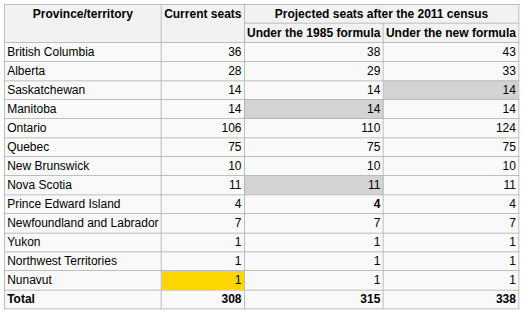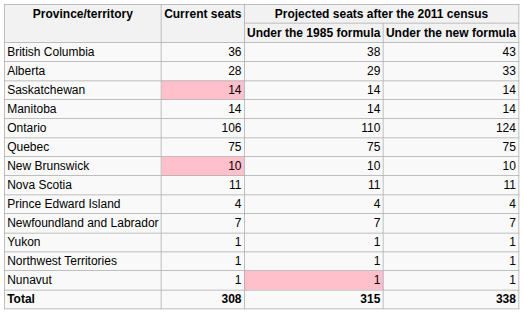(235, 90) no background -> (235, 90) pink background
(509, 90) lightgrey background -> (509, 90) no background
(374, 109) lightgrey background -> (374, 109) no background
(235, 166) no background -> (235, 166) pink background
(374, 185) lightgrey background -> (374, 185) no background
(377, 204) bold -> (377, 204) normal
(238, 280) gold background -> (238, 280) no background
(377, 280) no background -> (377, 280) pink background
